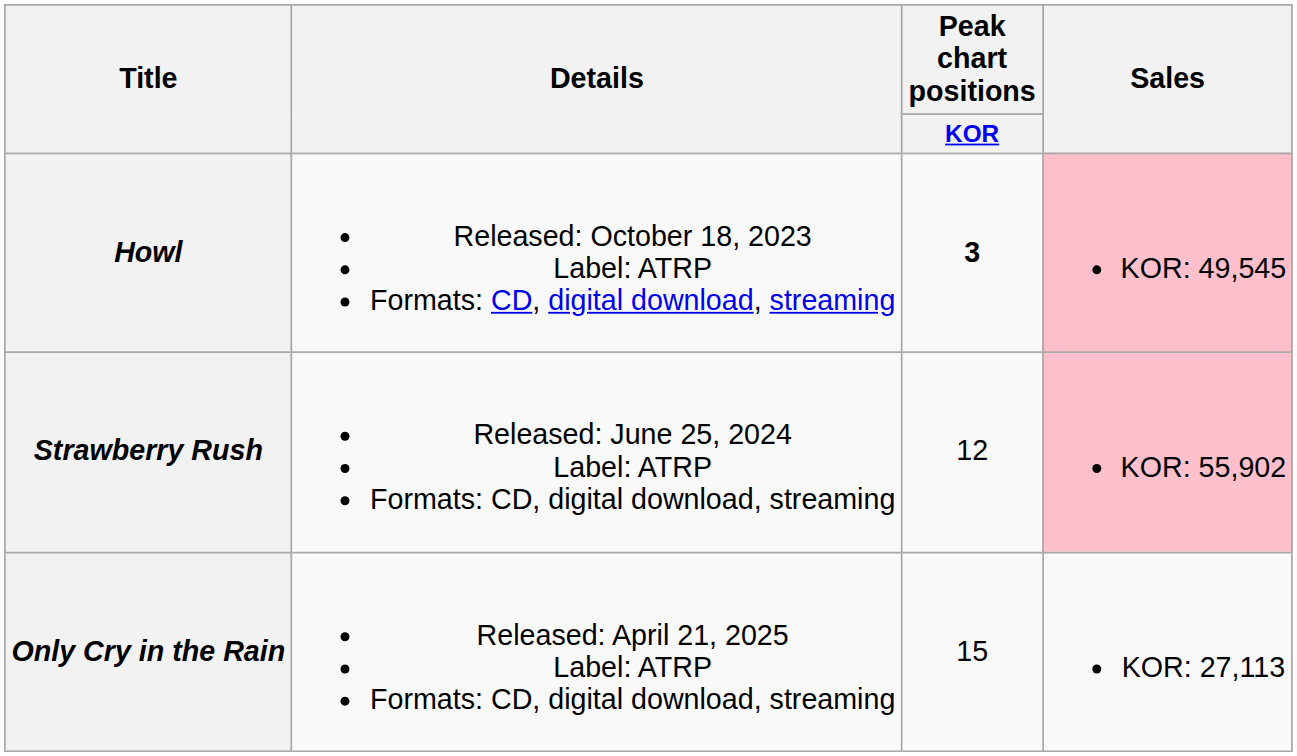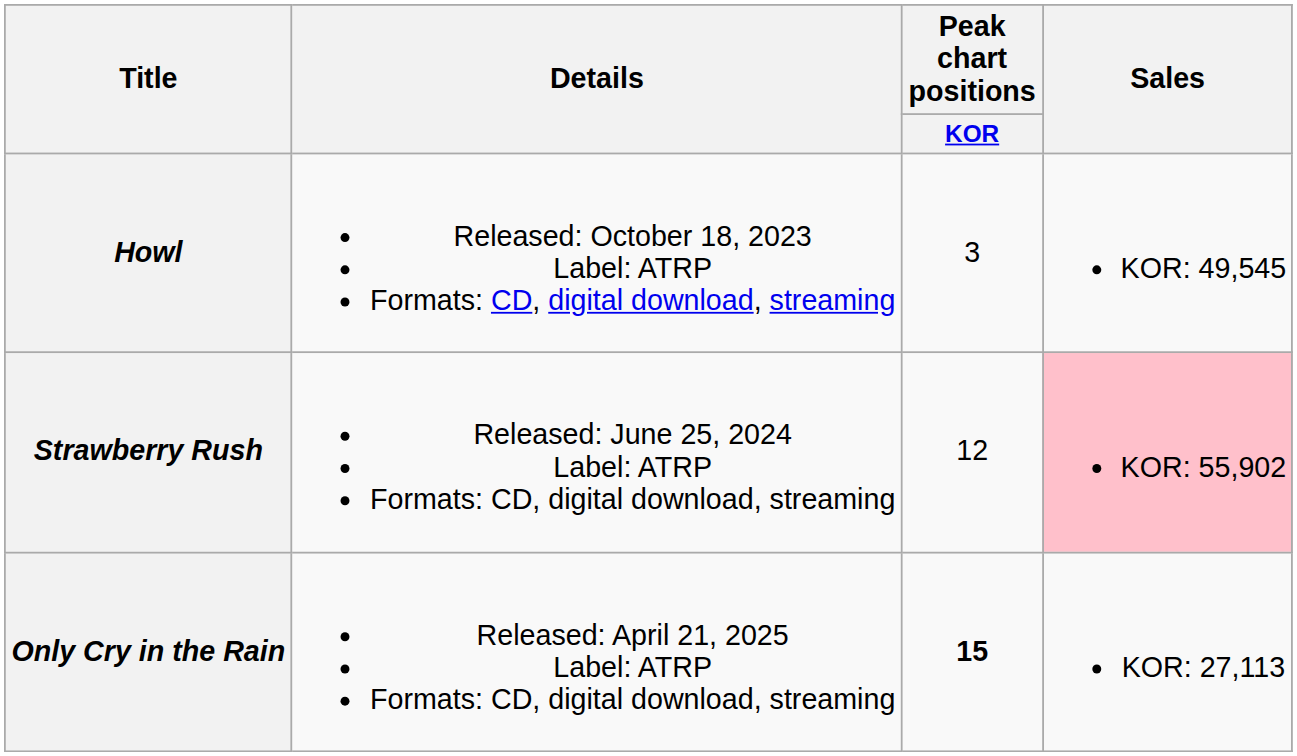(972, 252) bold -> (972, 252) normal
(1168, 269) pink background -> (1168, 269) no background
(972, 651) normal -> (972, 651) bold
